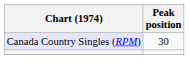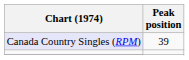(164, 41) 30 -> (164, 41) 39
